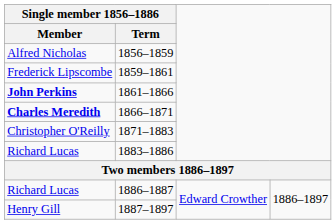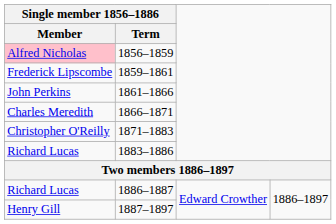(47, 53) no background -> (47, 53) pink background
(42, 92) bold -> (39, 92) normal
(54, 111) bold -> (50, 111) normal
